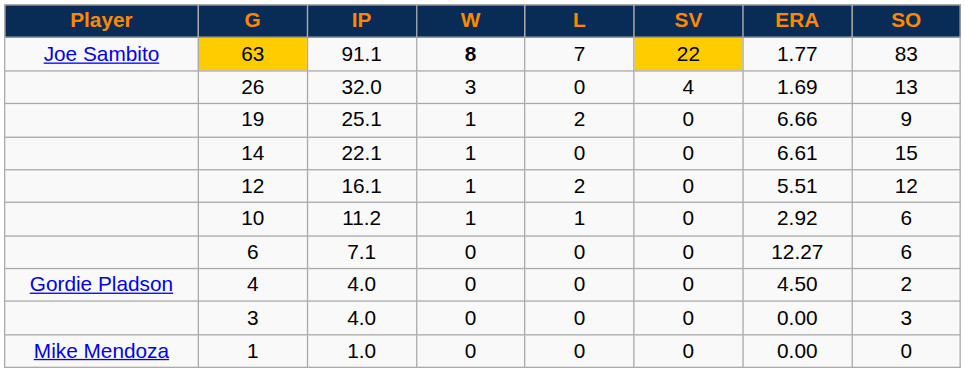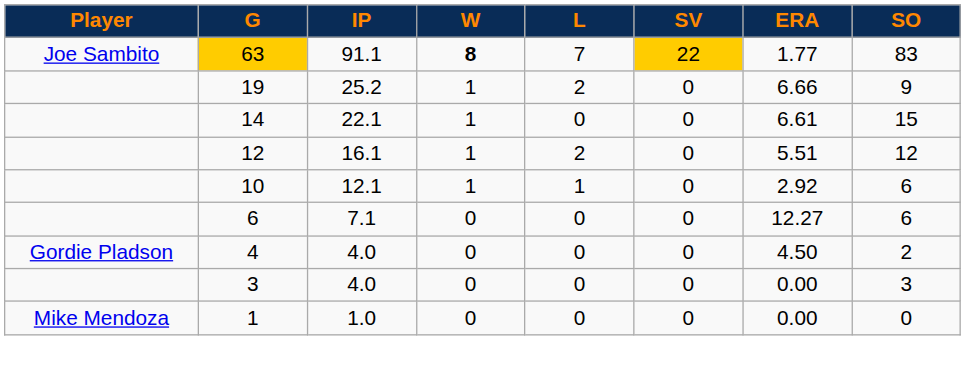- row: (253, 86)
(362, 119) 25.1 -> (362, 86) 25.2
(362, 218) 11.2 -> (362, 185) 12.1
